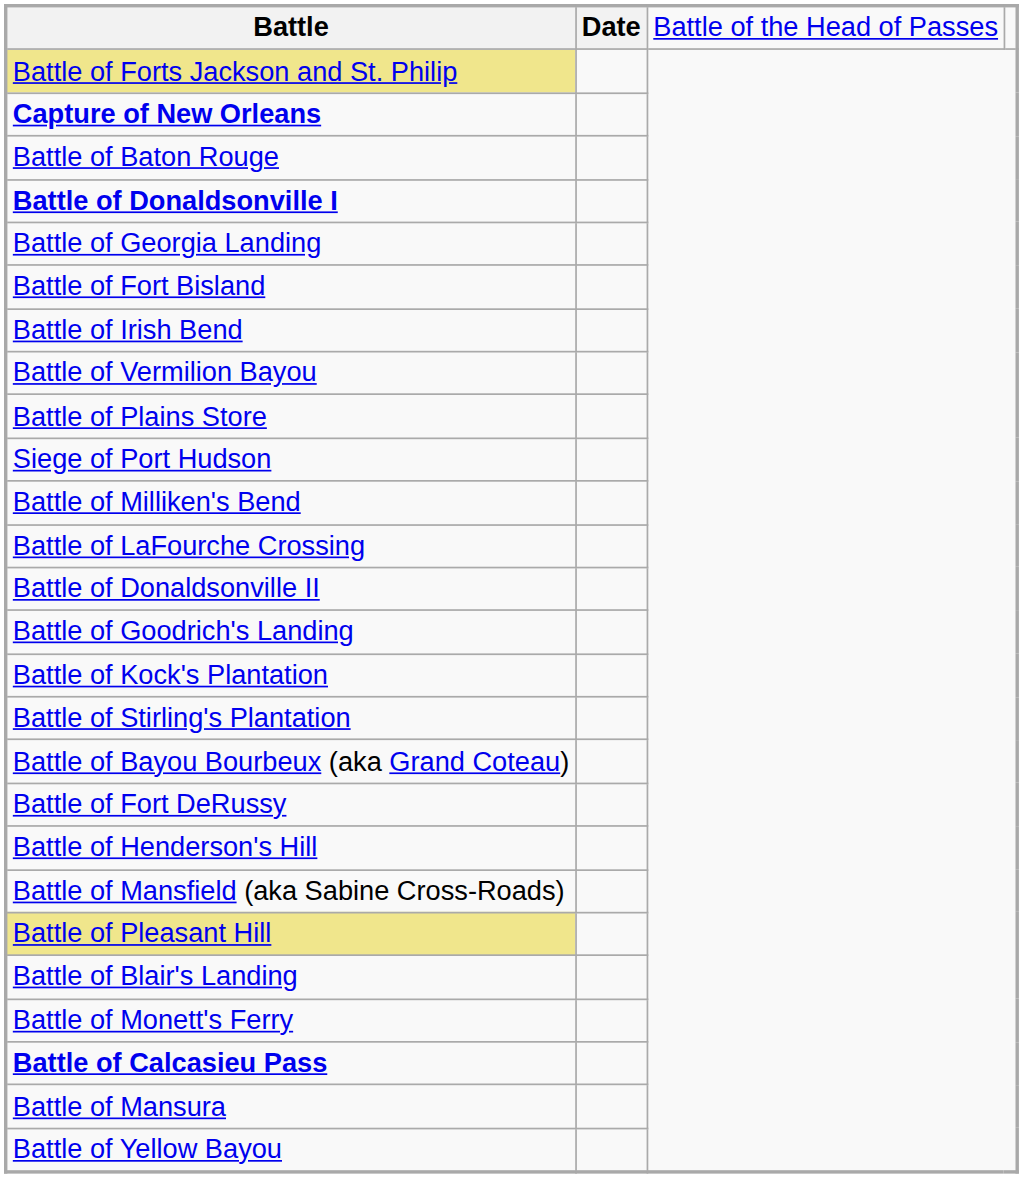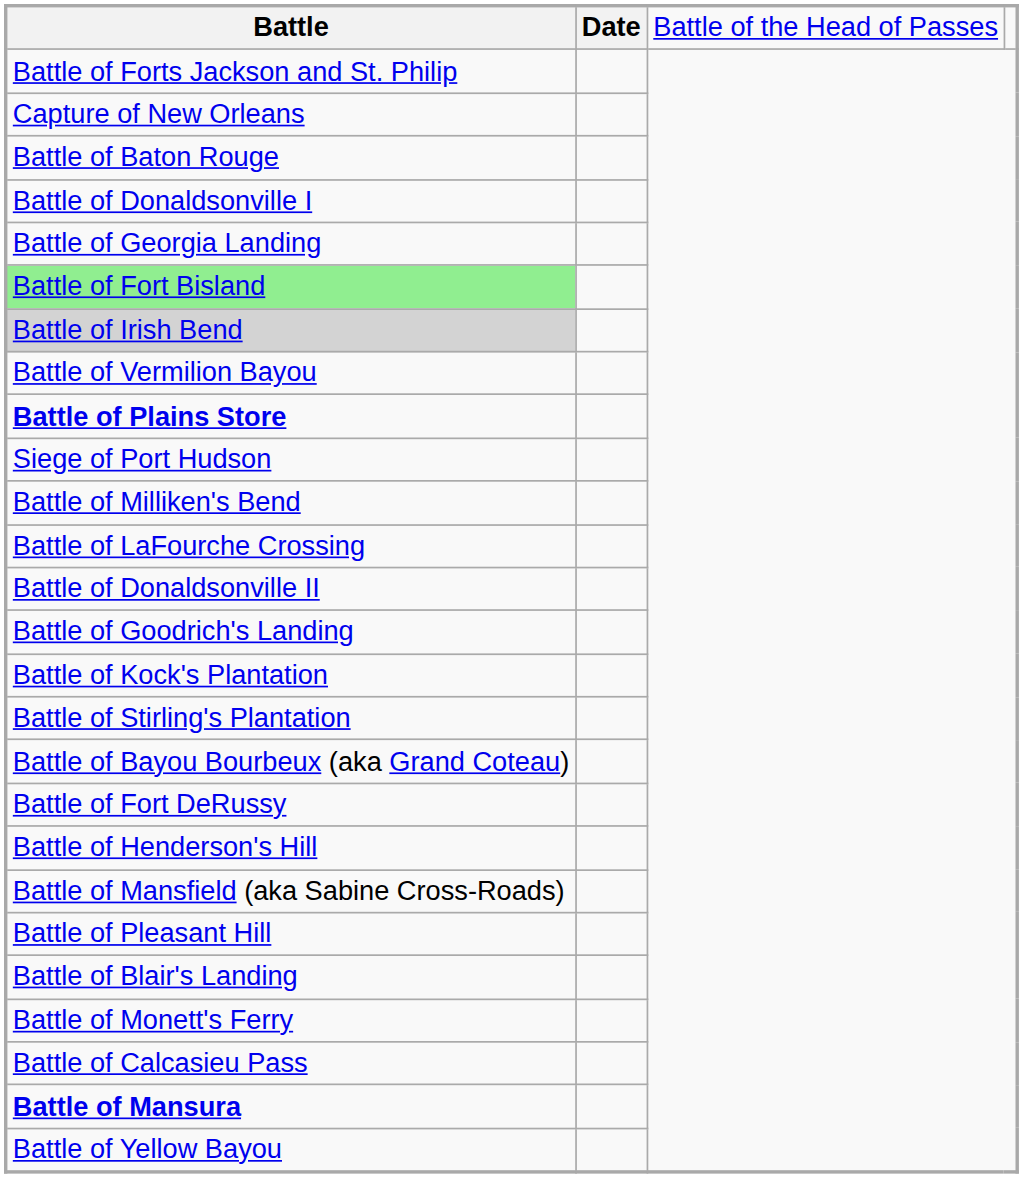(235, 70) khaki background -> (235, 70) no background
(167, 114) bold -> (159, 114) normal
(175, 200) bold -> (163, 200) normal
(139, 286) no background -> (139, 286) lightgreen background
(128, 329) no background -> (128, 329) lightgrey background
(140, 416) normal -> (150, 416) bold
(142, 933) khaki background -> (142, 933) no background
(170, 1063) bold -> (160, 1063) normal
(119, 1106) normal -> (127, 1106) bold
